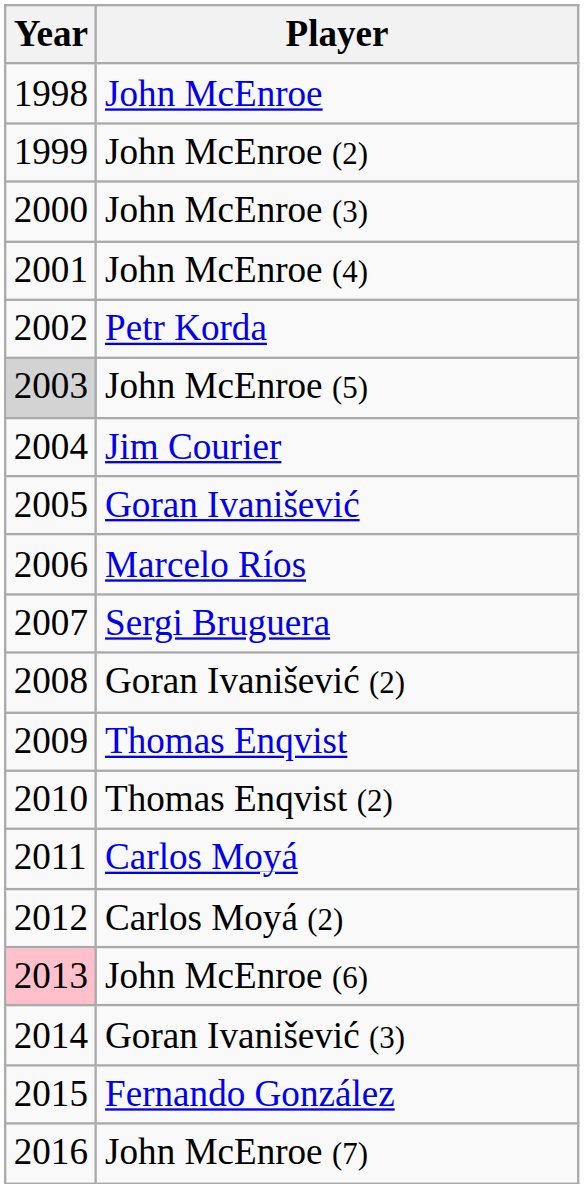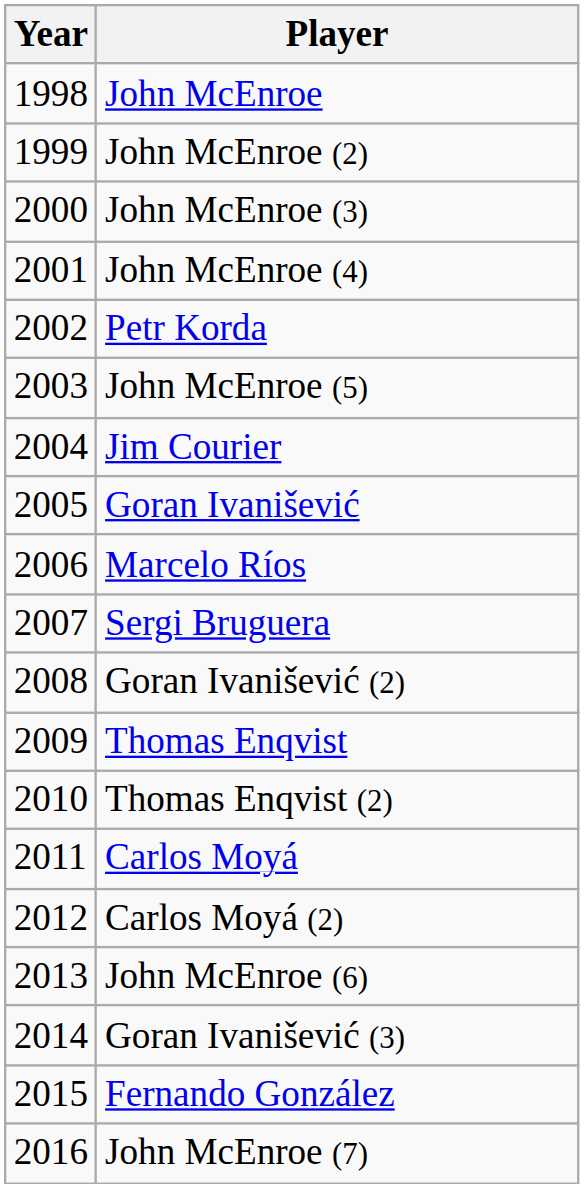(51, 387) lightgrey background -> (51, 387) no background
(51, 975) pink background -> (51, 975) no background
